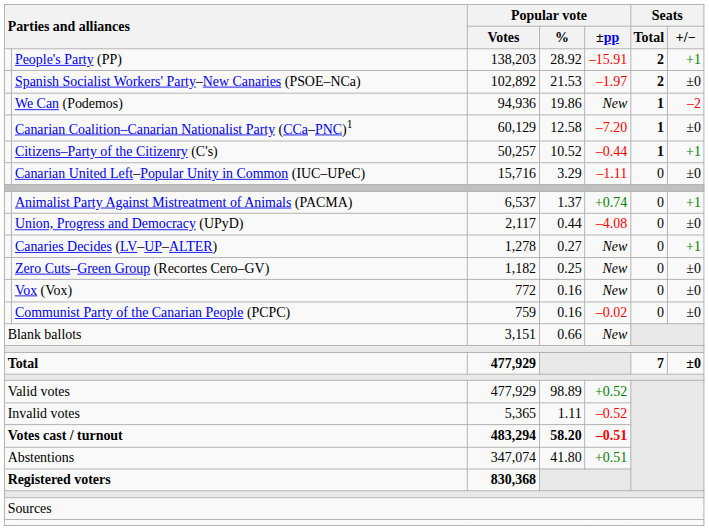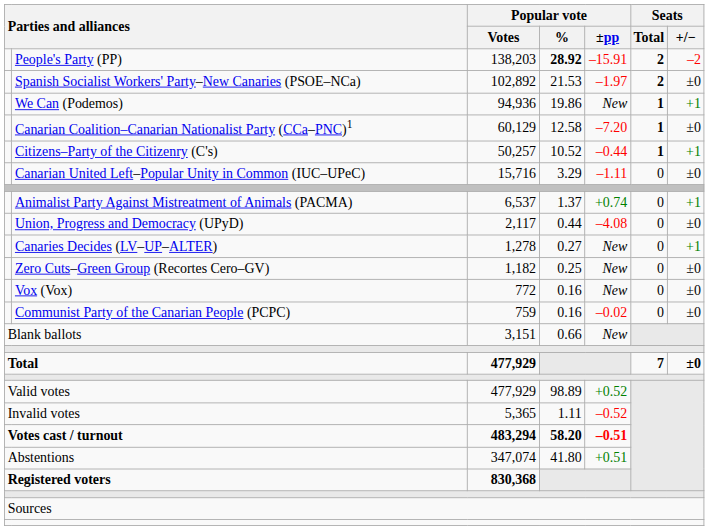(566, 59) normal -> (566, 59) bold
(694, 59) +1 -> (694, 59) –2
(694, 103) –2 -> (694, 103) +1
